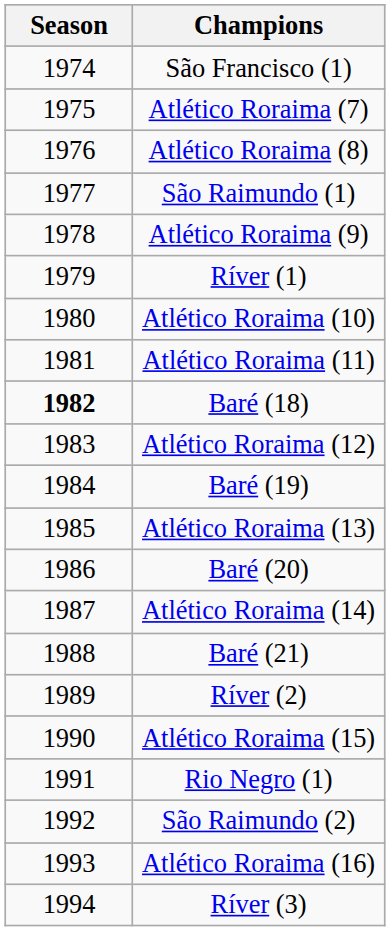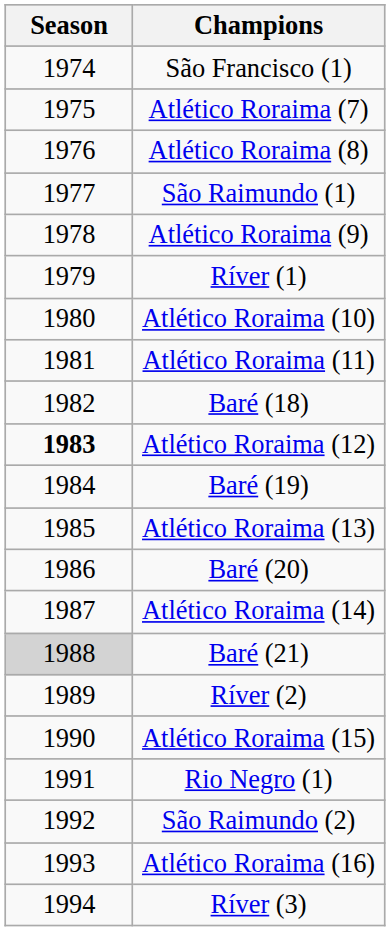(69, 402) bold -> (69, 402) normal
(69, 444) normal -> (69, 444) bold
(69, 653) no background -> (69, 653) lightgrey background
